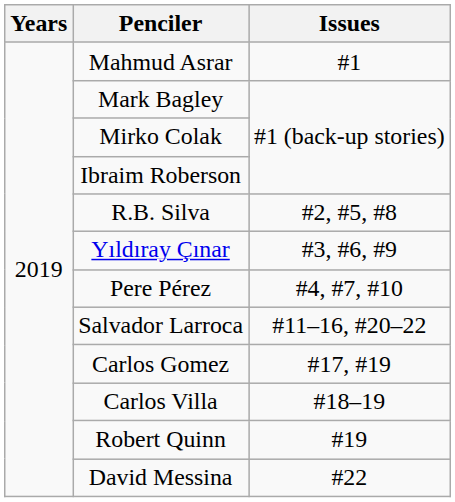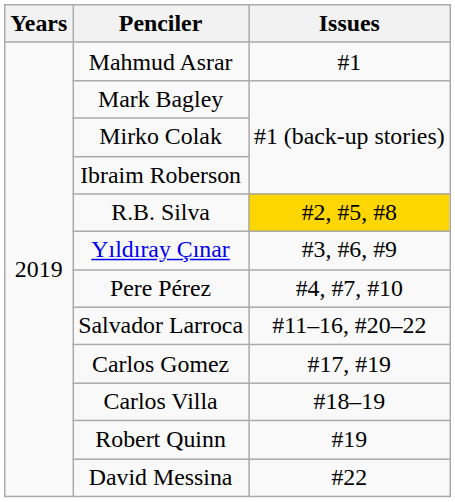(349, 212) no background -> (349, 212) gold background
